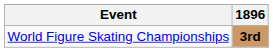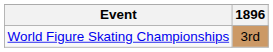(250, 36) bold -> (250, 36) normal
